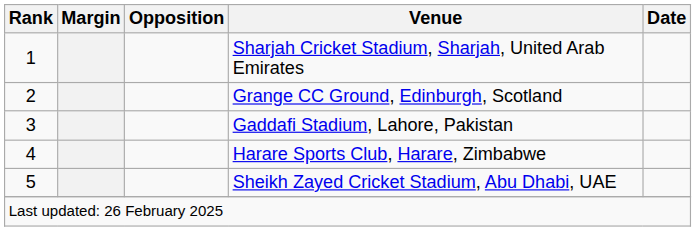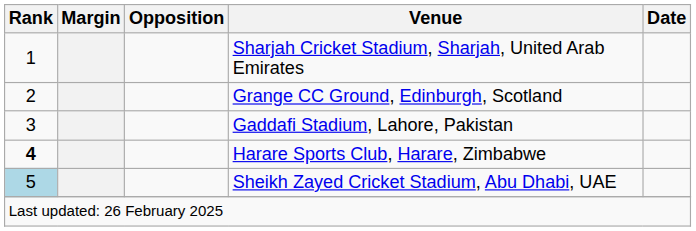(31, 153) normal -> (31, 153) bold
(31, 182) no background -> (31, 182) lightblue background
